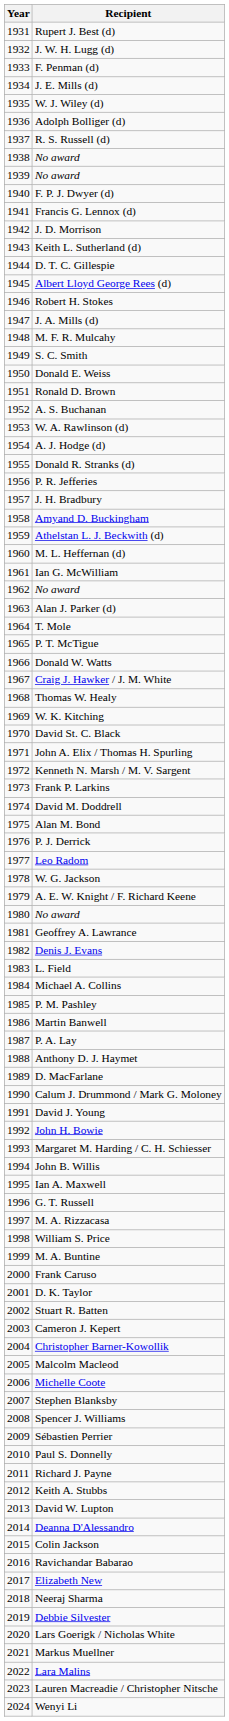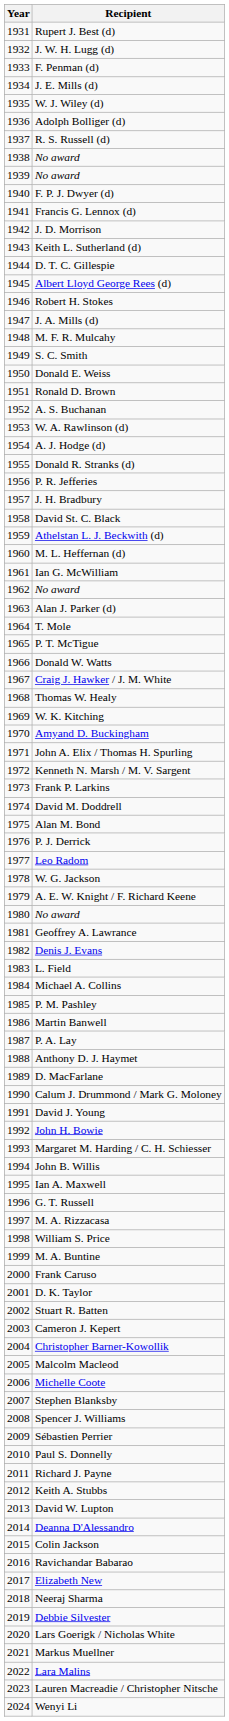(92, 517) Amyand D. Buckingham -> (78, 517) David St. C. Black
(78, 734) David St. C. Black -> (92, 734) Amyand D. Buckingham
